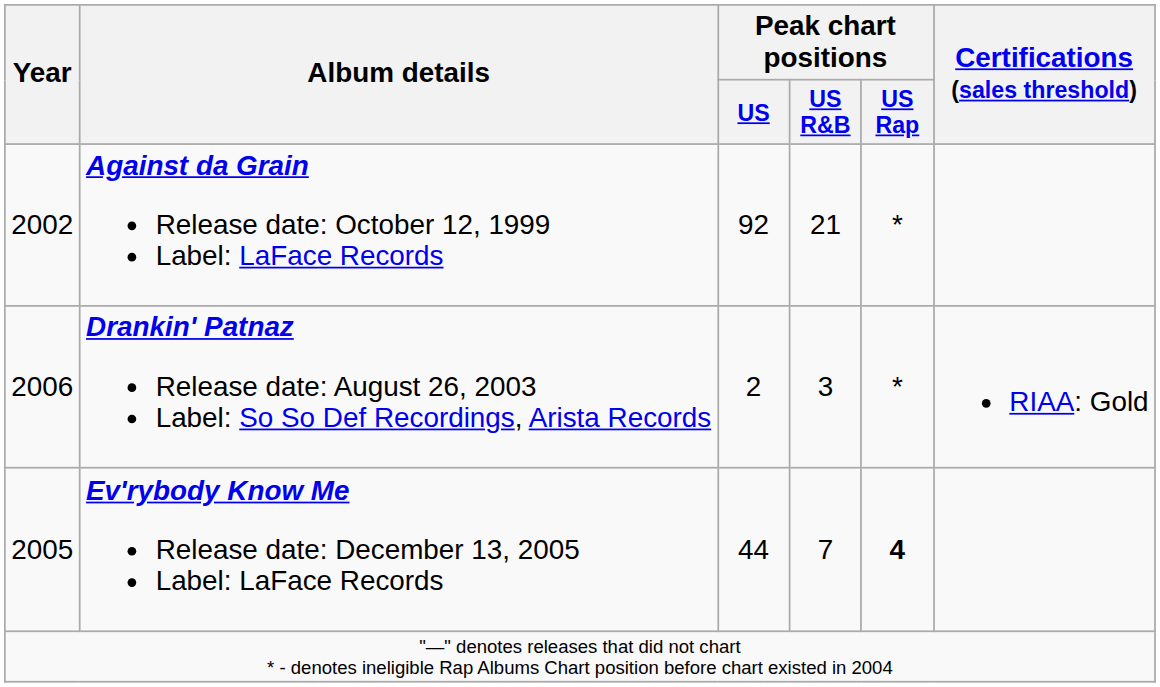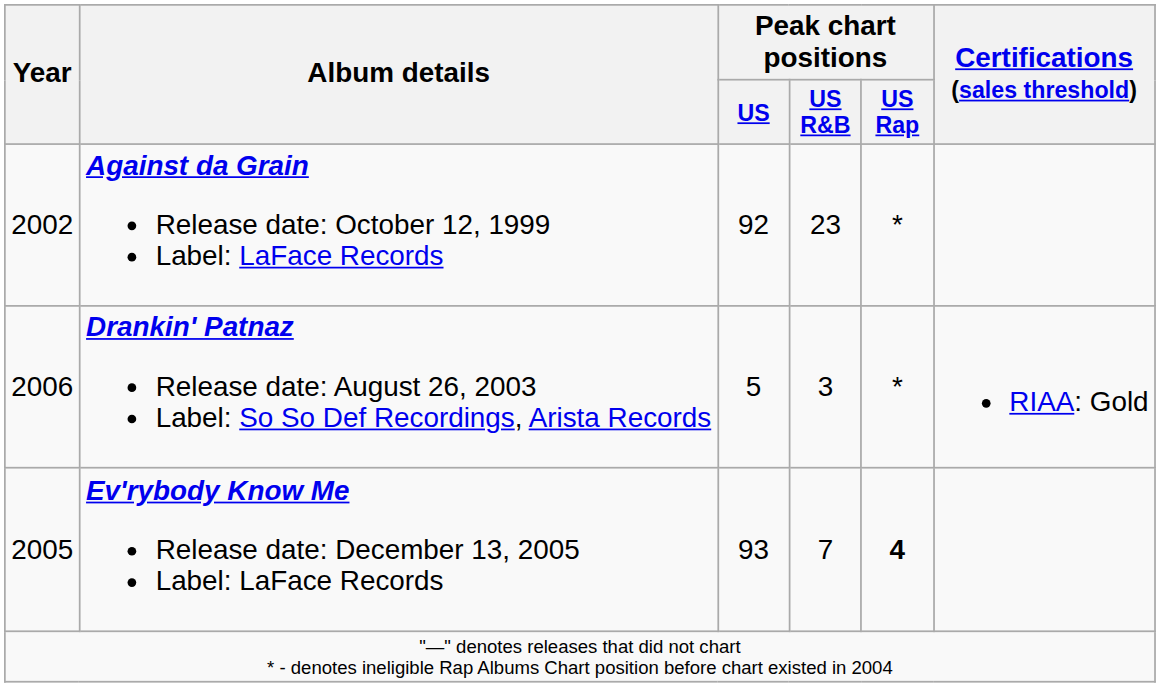(825, 224) 21 -> (825, 224) 23
(754, 386) 2 -> (754, 386) 5
(754, 549) 44 -> (754, 549) 93
